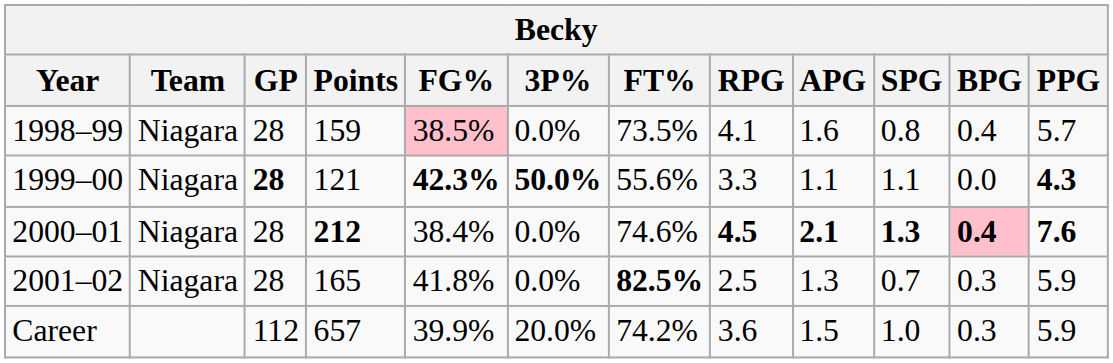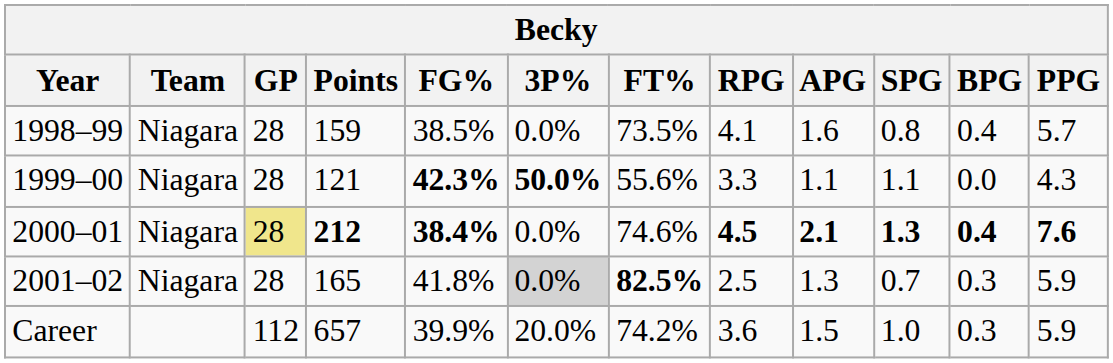(454, 130) pink background -> (454, 130) no background
(268, 180) bold -> (268, 180) normal
(1057, 180) bold -> (1057, 180) normal
(268, 230) no background -> (268, 230) khaki background
(454, 230) normal -> (456, 230) bold
(977, 230) pink background -> (977, 230) no background
(547, 280) no background -> (547, 280) lightgrey background
